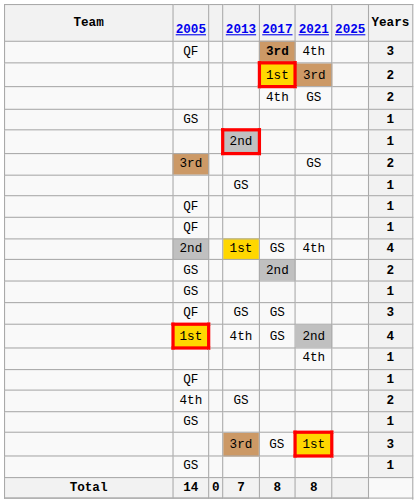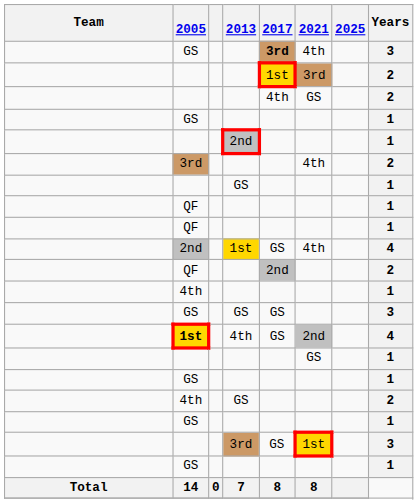(191, 52) QF -> (191, 52) GS
(314, 164) GS -> (314, 164) 4th
(191, 270) GS -> (191, 270) QF
(191, 291) GS -> (191, 291) 4th
(191, 312) QF -> (191, 312) GS
(191, 336) normal -> (191, 336) bold
(314, 358) 4th -> (314, 358) GS
(191, 379) QF -> (191, 379) GS
